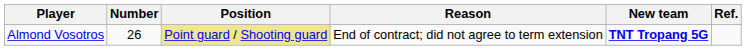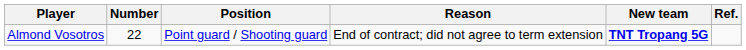(134, 34) 26 -> (134, 34) 22
(246, 34) khaki background -> (246, 34) no background
